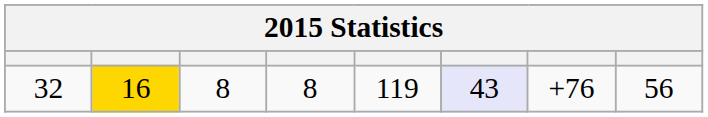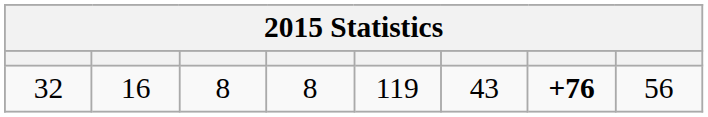(136, 88) gold background -> (136, 88) no background
(484, 88) lavender background -> (484, 88) no background
(572, 88) normal -> (572, 88) bold
